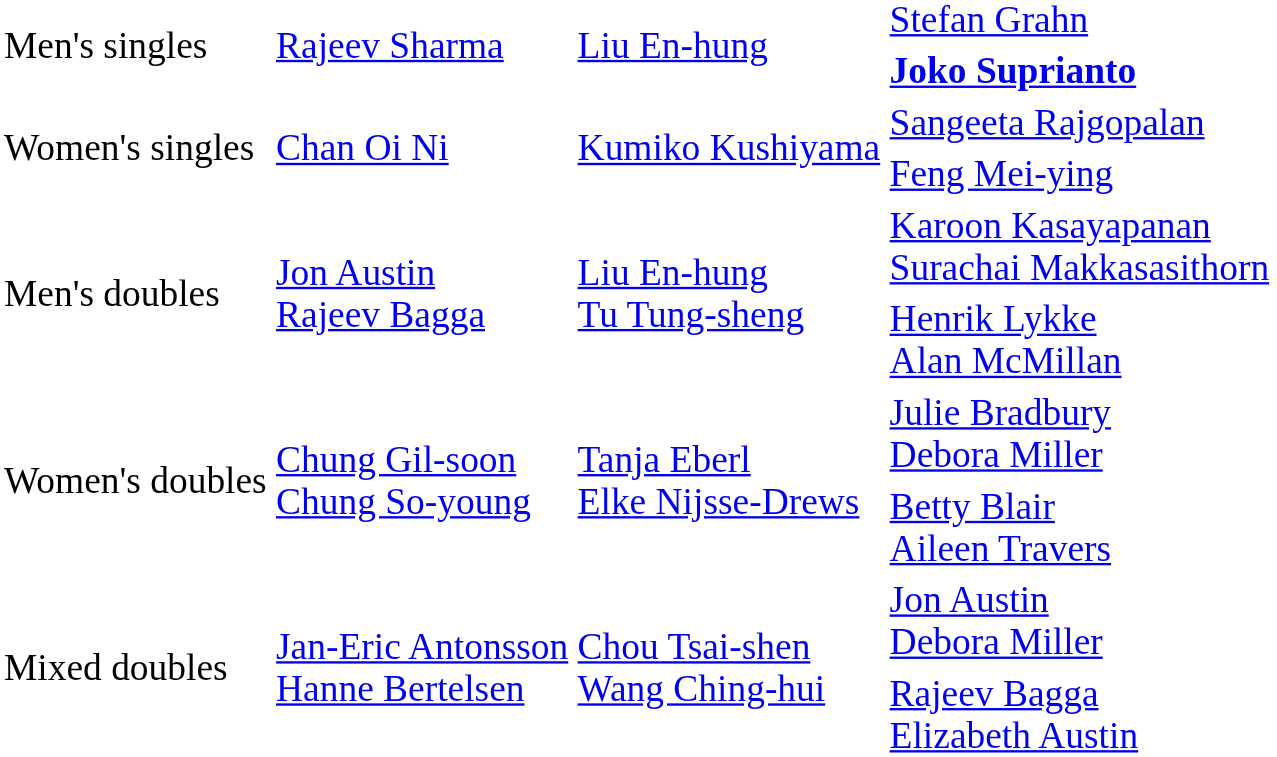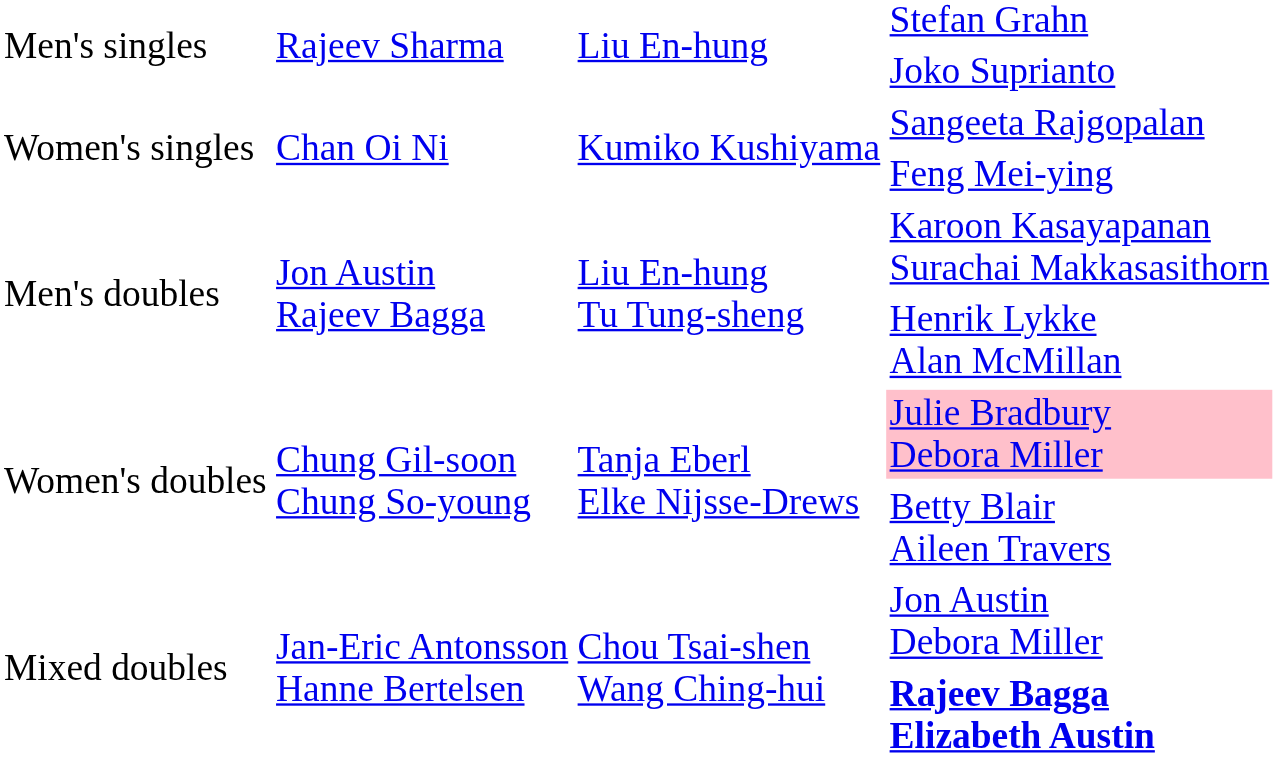(1013, 70) bold -> (1002, 70) normal
(1000, 433) no background -> (1000, 433) pink background
(1014, 714) normal -> (1022, 714) bold
